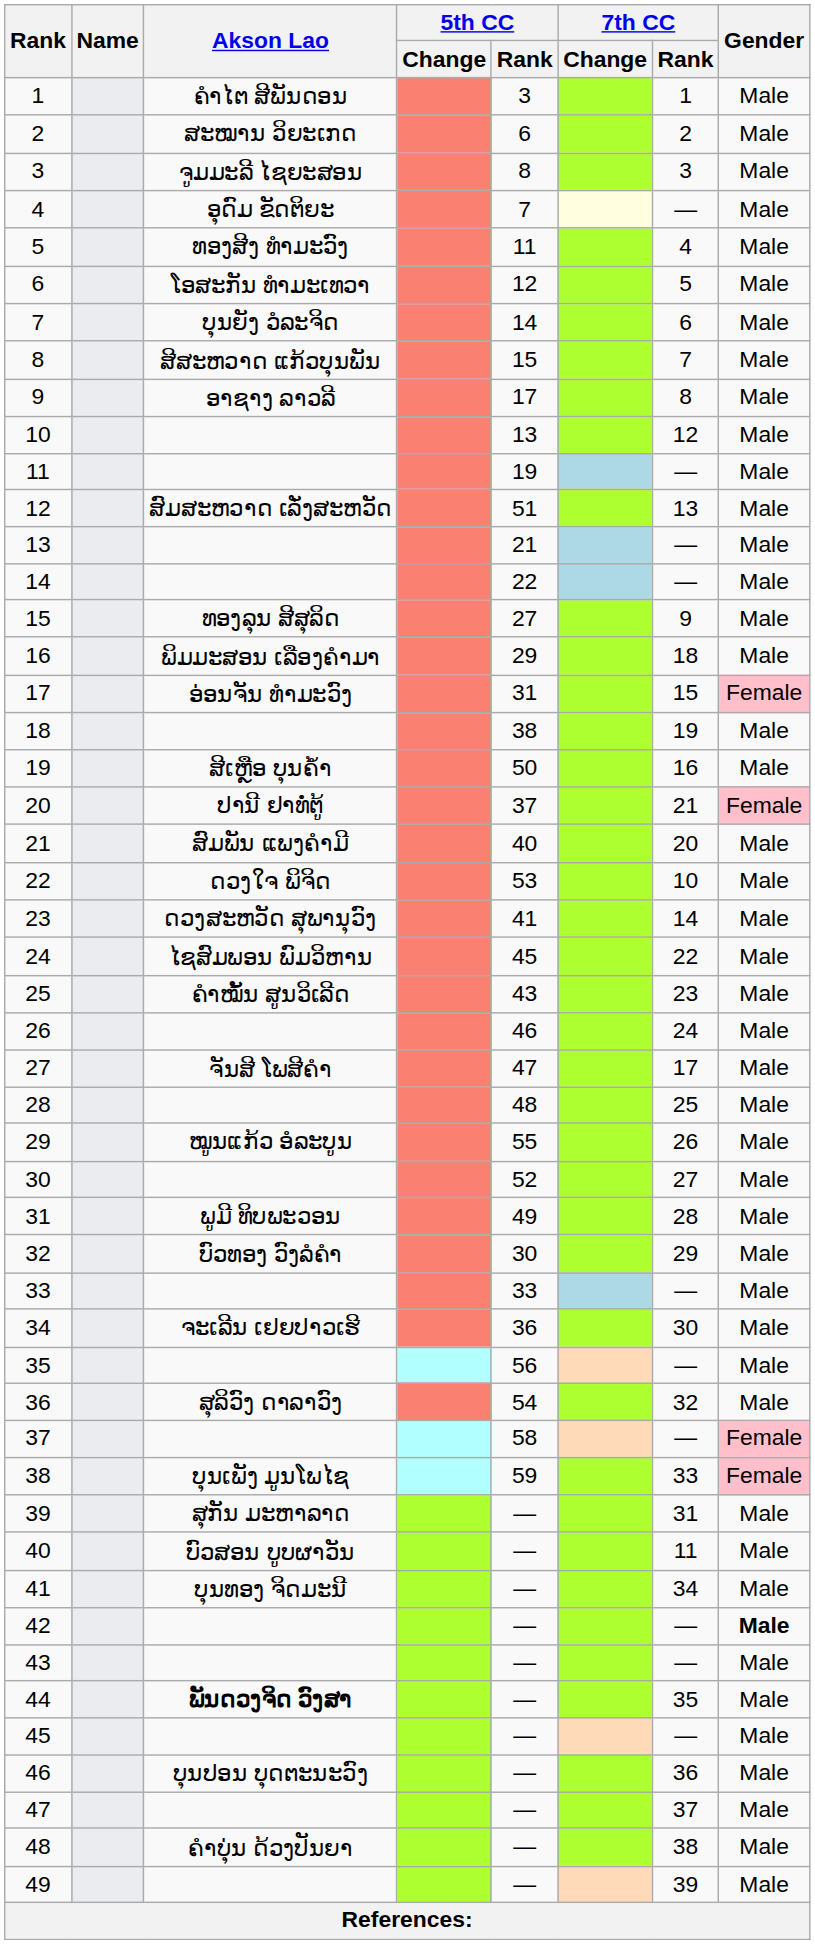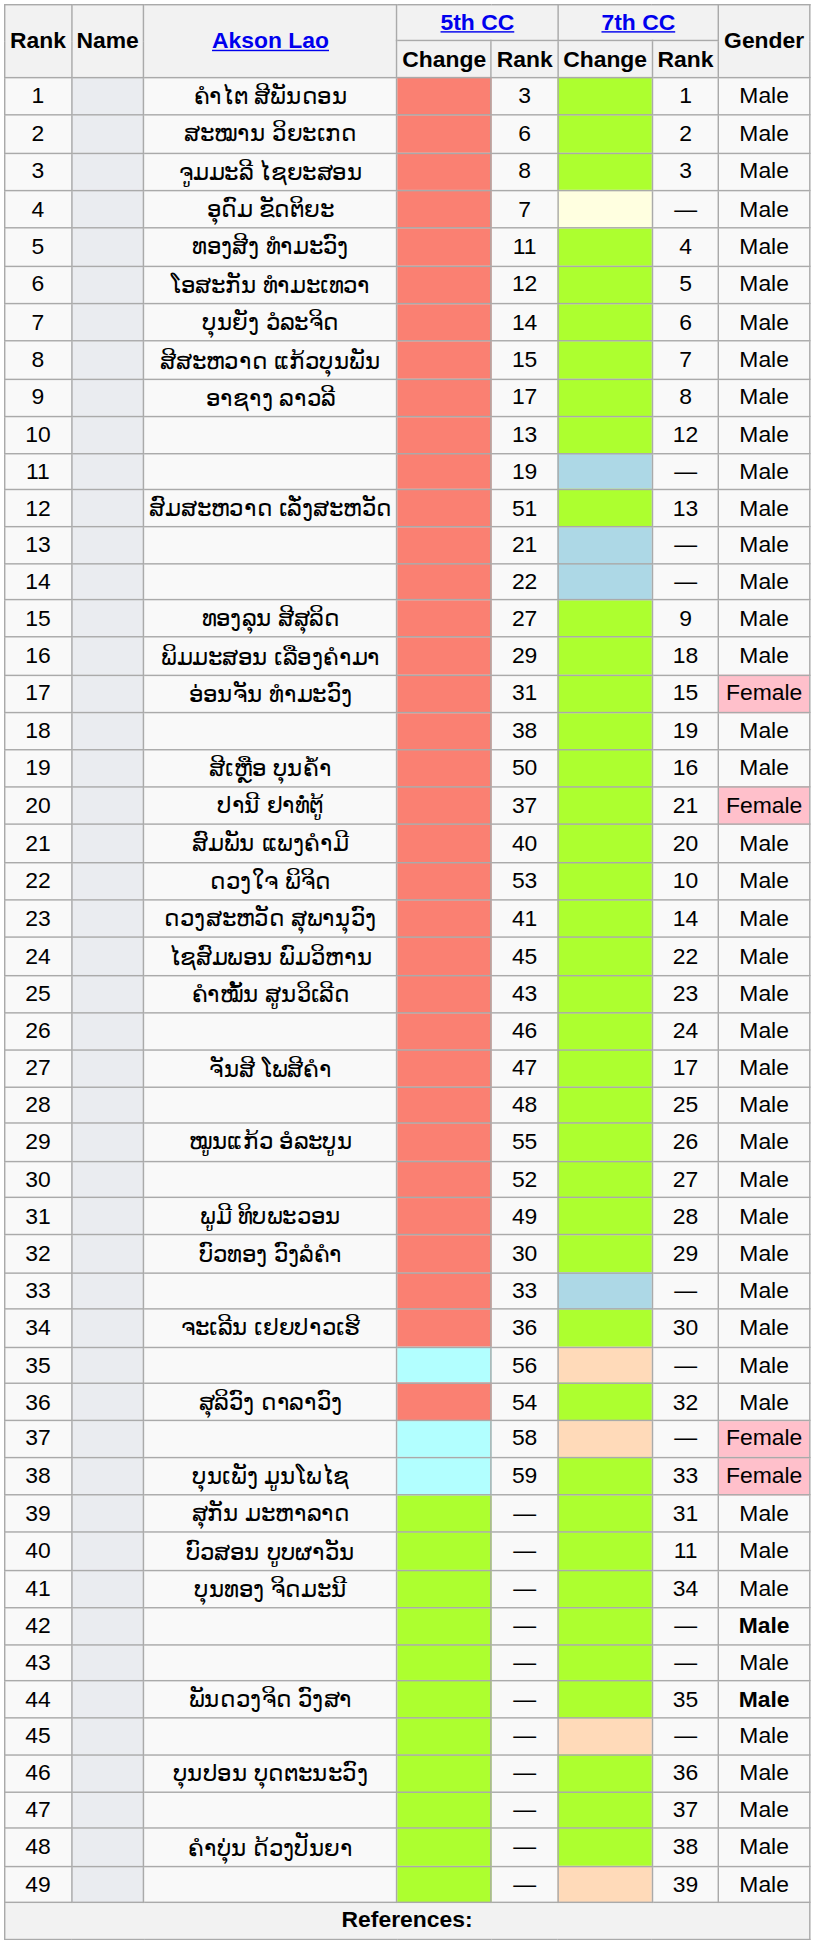(271, 1699) bold -> (271, 1699) normal
(764, 1699) normal -> (764, 1699) bold
